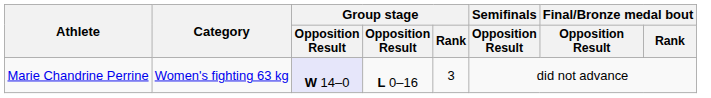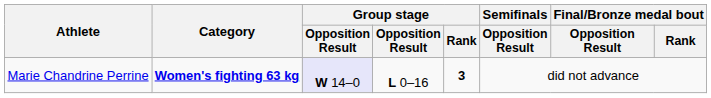(222, 76) normal -> (227, 76) bold
(451, 76) normal -> (462, 76) bold
